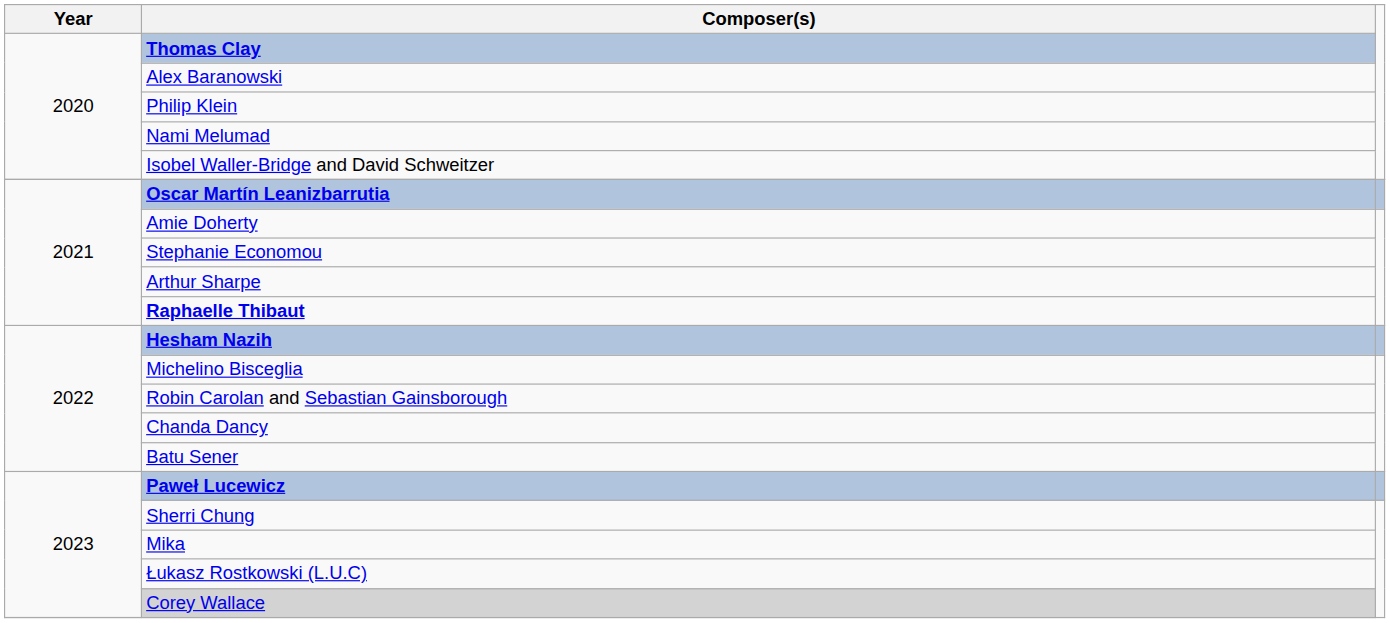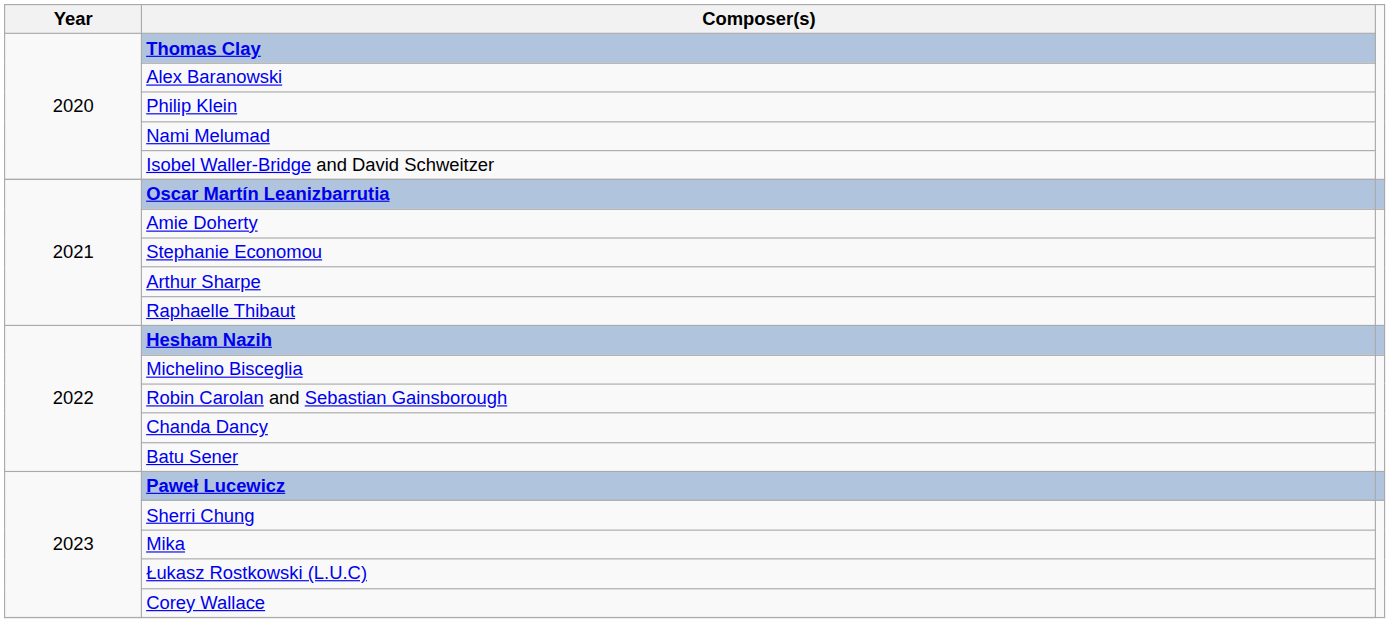(225, 310) bold -> (221, 310) normal
(206, 602) lightgrey background -> (206, 602) no background
